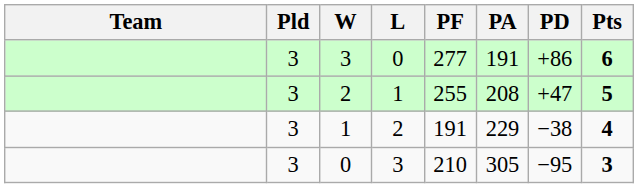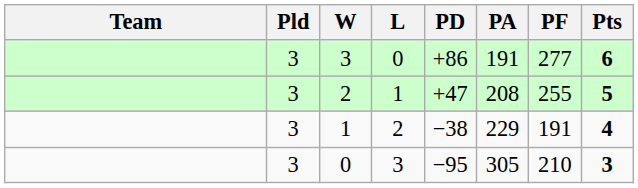columns swapped: (450, 22) <-> (555, 22)
